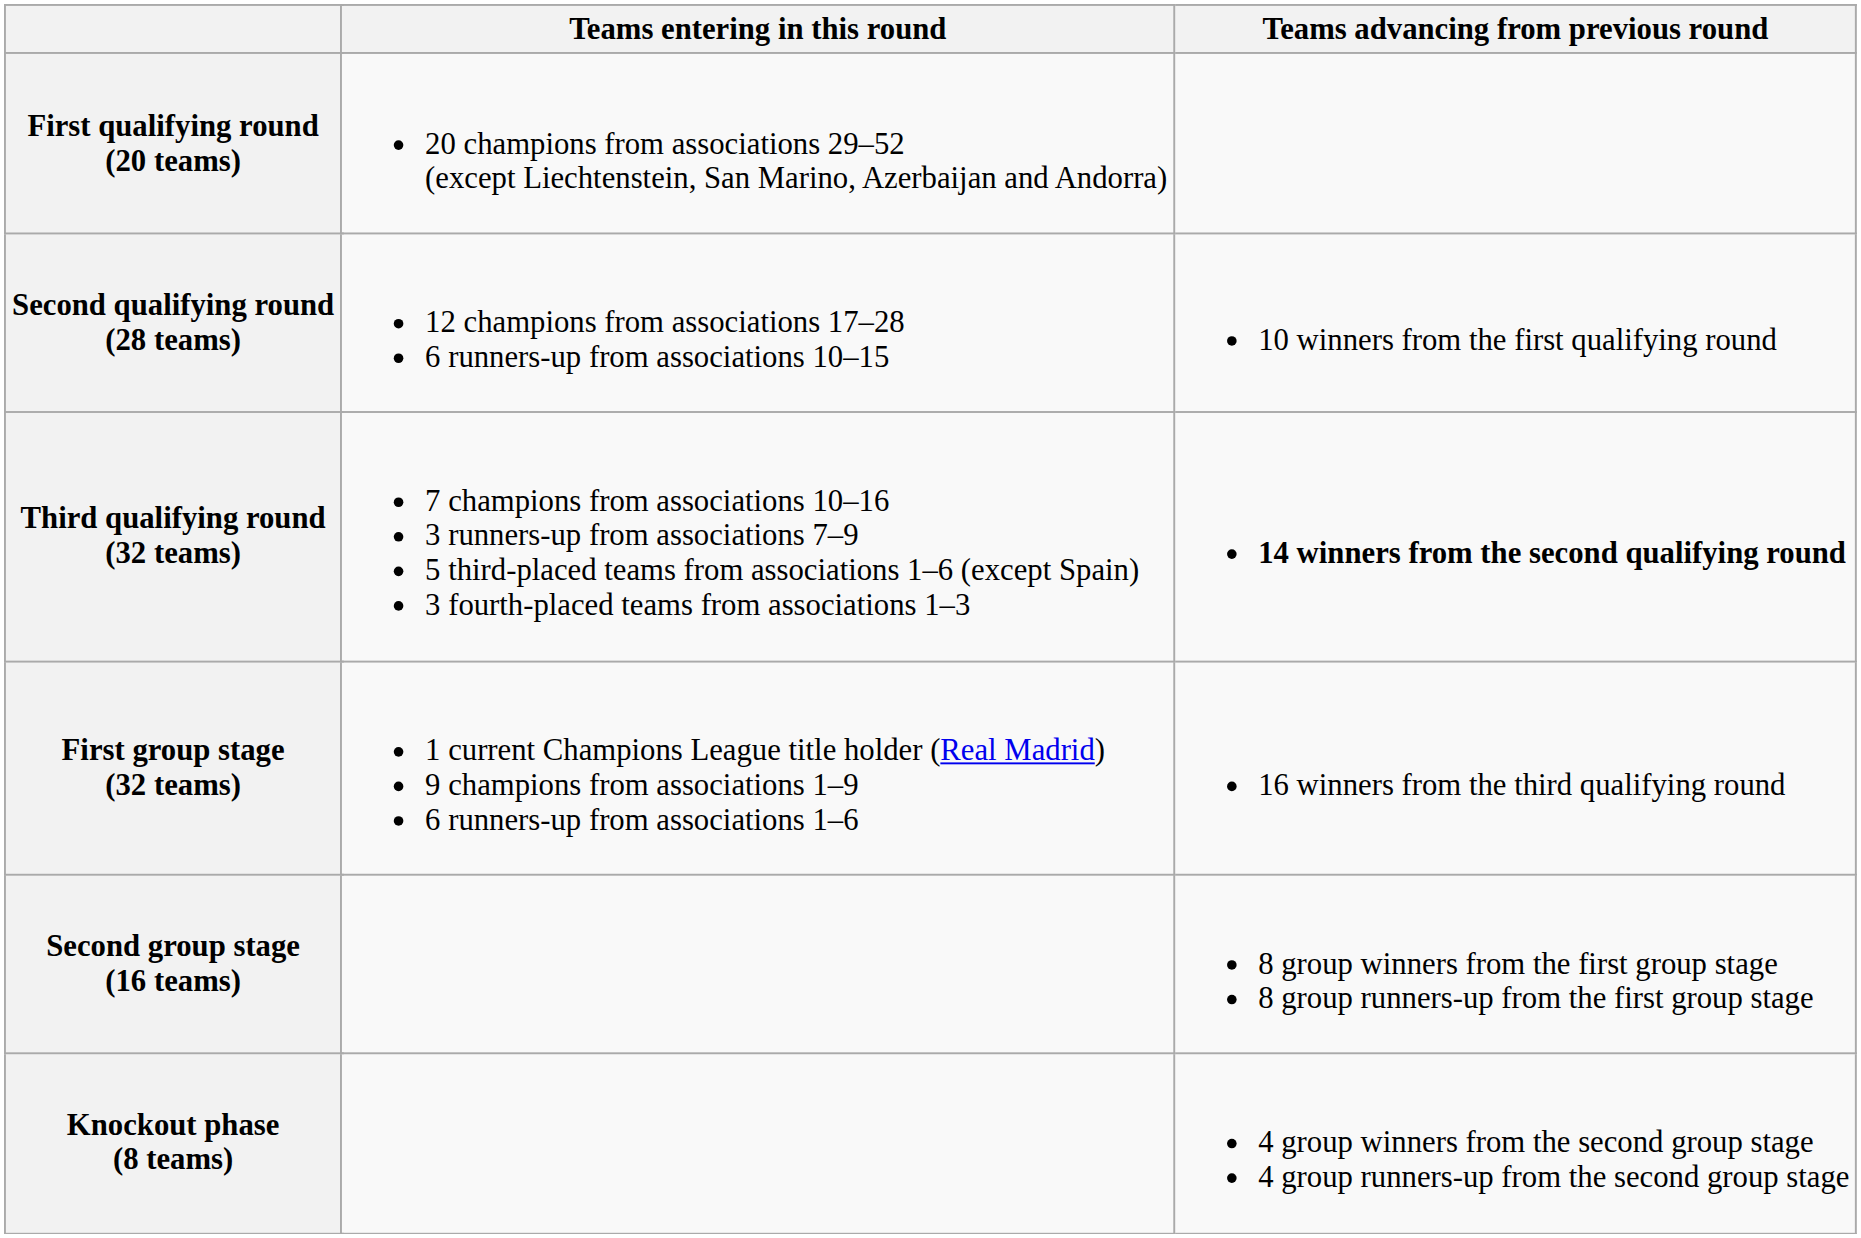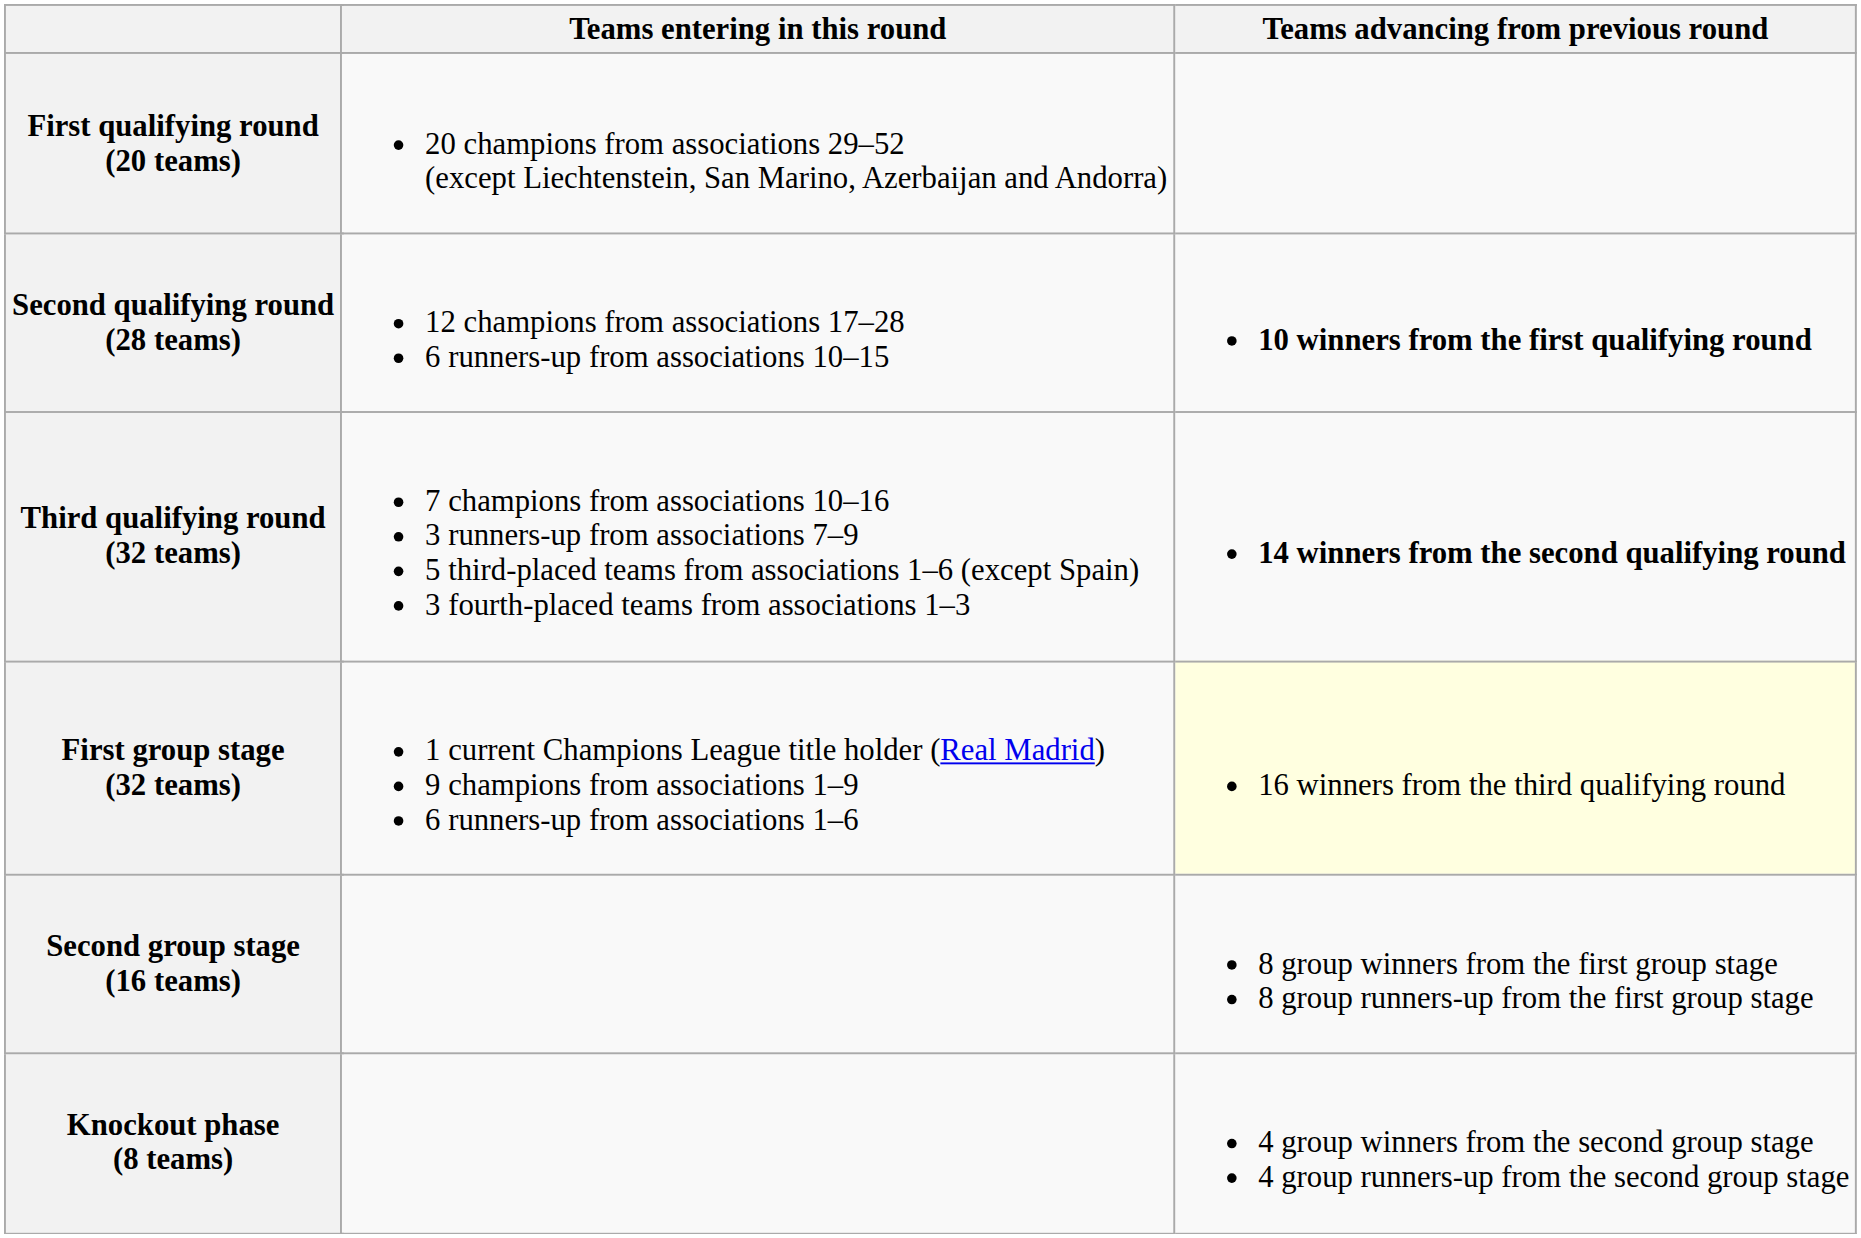(1515, 340) normal -> (1515, 340) bold
(1515, 785) no background -> (1515, 785) lightyellow background
